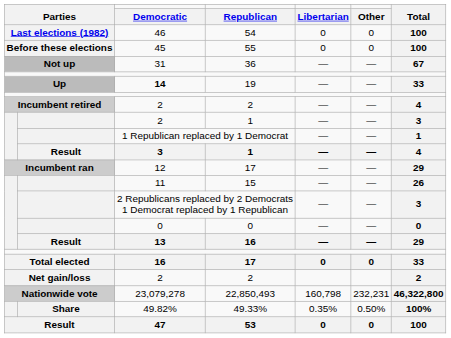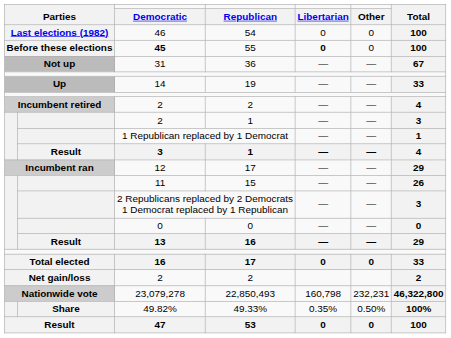(160, 48) normal -> (160, 48) bold
(323, 48) normal -> (323, 48) bold
(160, 84) bold -> (160, 84) normal
